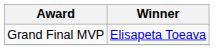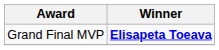(158, 34) normal -> (161, 34) bold
